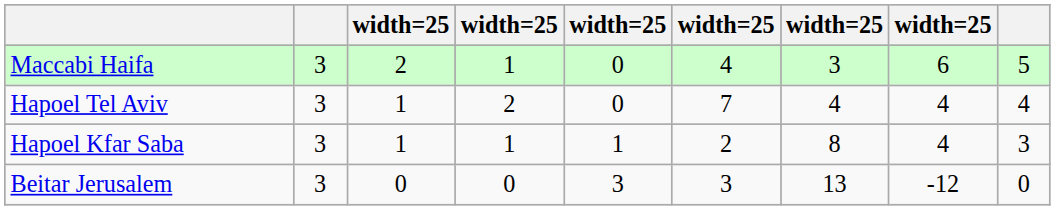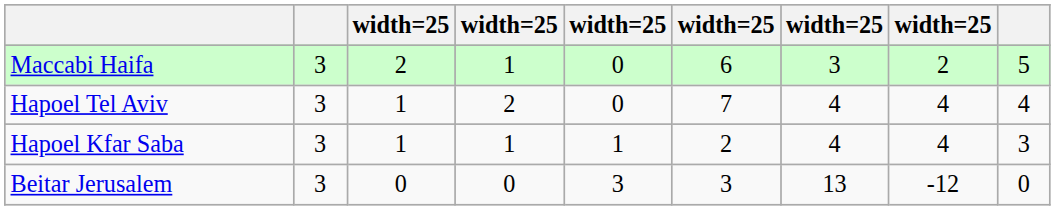(726, 64) 4 -> (726, 64) 6
(943, 64) 6 -> (943, 64) 2
(835, 144) 8 -> (835, 144) 4
